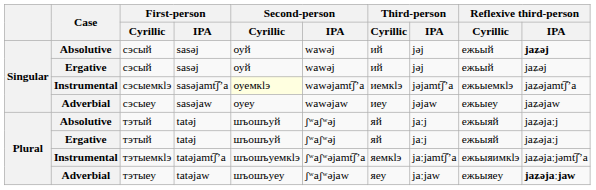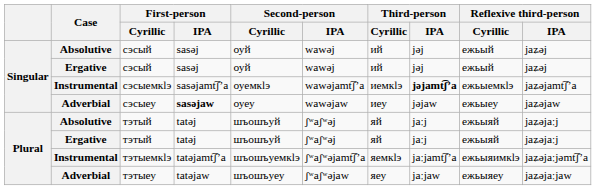(537, 49) bold -> (536, 49) normal
(252, 85) lightyellow background -> (252, 85) no background
(433, 85) normal -> (435, 85) bold
(194, 103) normal -> (195, 103) bold
(550, 175) bold -> (548, 175) normal
